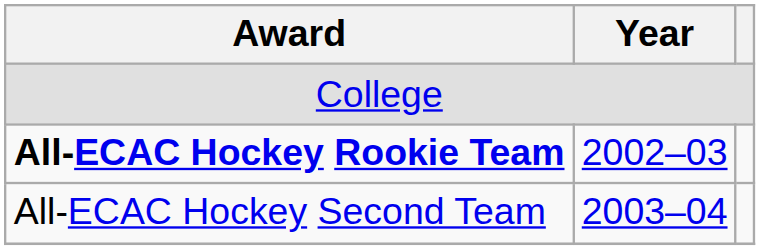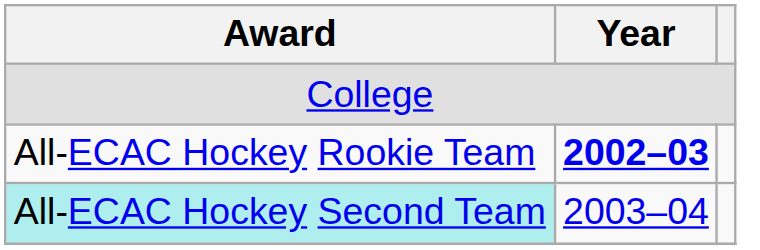(289, 152) bold -> (275, 152) normal
(655, 152) normal -> (636, 152) bold
(280, 212) no background -> (280, 212) paleturquoise background
